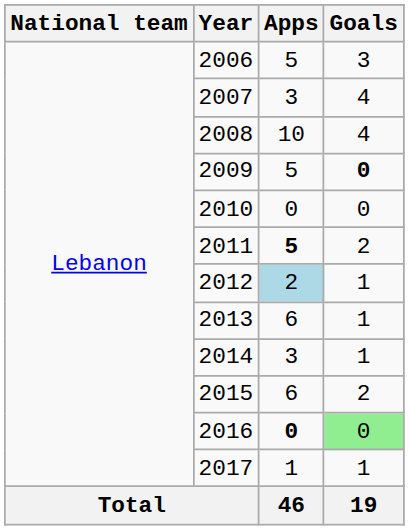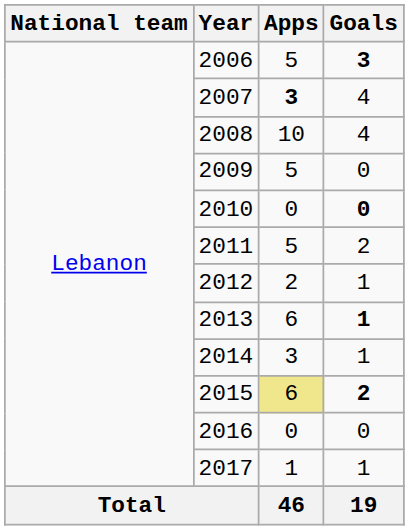(364, 60) normal -> (364, 60) bold
(291, 98) normal -> (291, 98) bold
(364, 172) bold -> (364, 172) normal
(364, 209) normal -> (364, 209) bold
(291, 246) bold -> (291, 246) normal
(291, 283) lightblue background -> (291, 283) no background
(364, 320) normal -> (364, 320) bold
(291, 394) no background -> (291, 394) khaki background
(364, 394) normal -> (364, 394) bold
(291, 431) bold -> (291, 431) normal
(364, 431) lightgreen background -> (364, 431) no background
